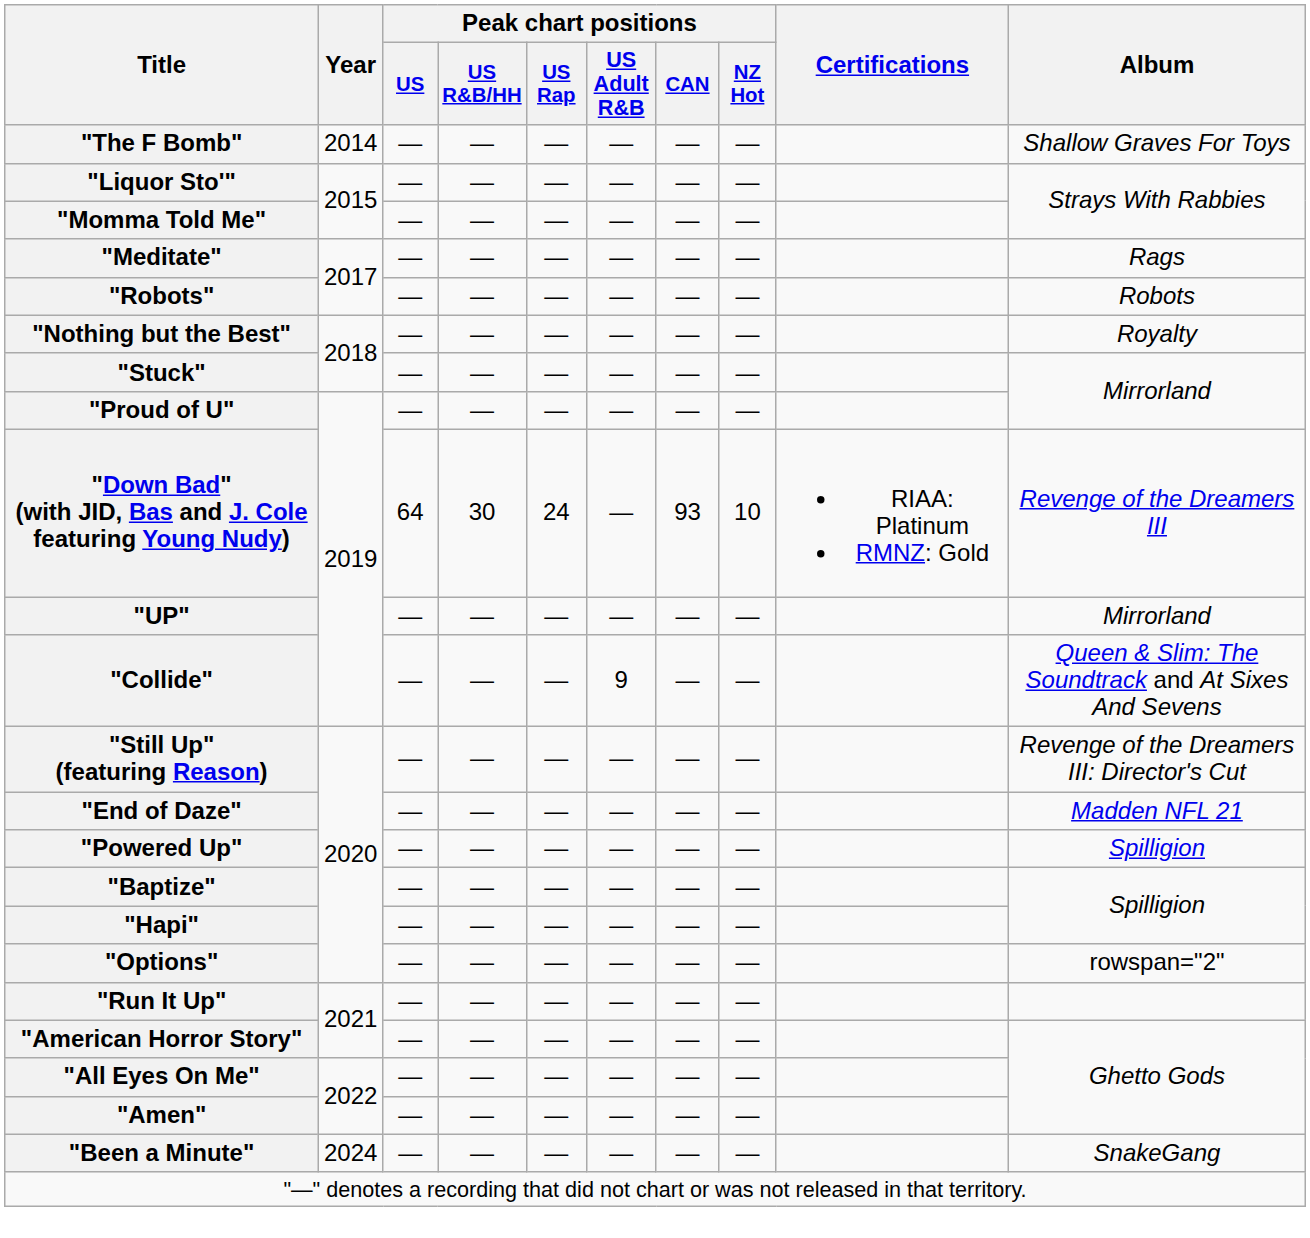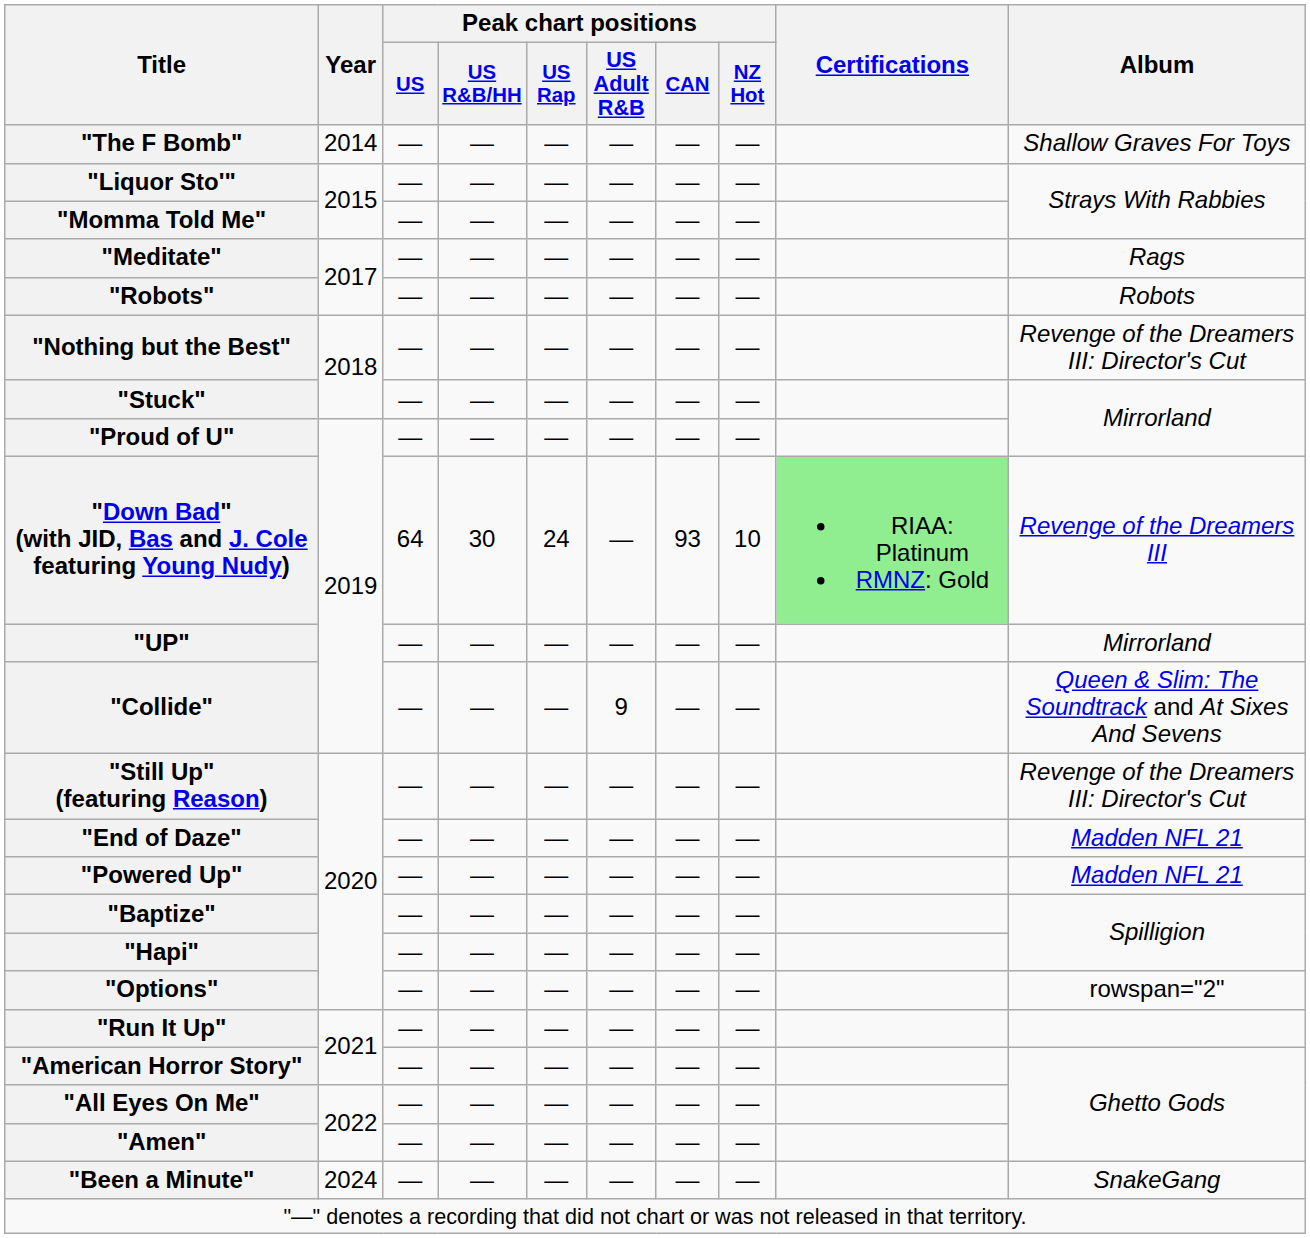(1157, 334) Royalty -> (1157, 347) Revenge of the Dreamers III: Director's Cut
(892, 526) no background -> (892, 553) lightgreen background
(1157, 848) Spilligion -> (1157, 875) Madden NFL 21
